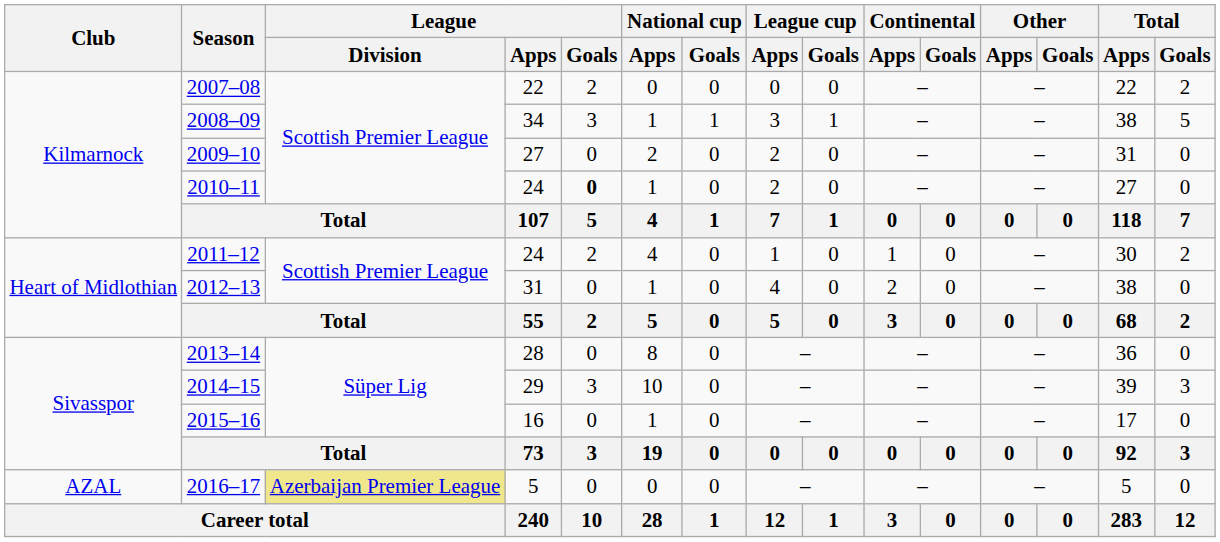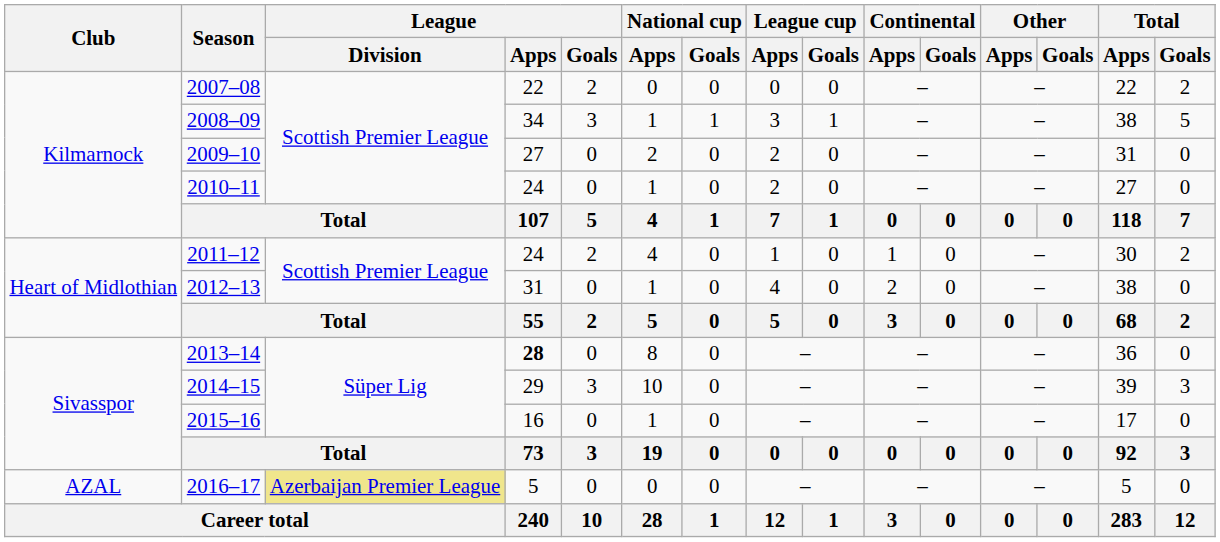(592, 187) bold -> (592, 187) normal
(533, 353) normal -> (533, 353) bold
